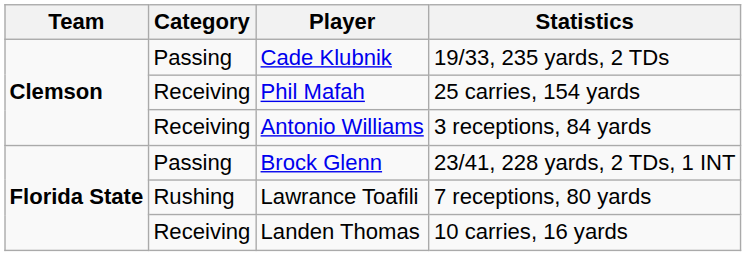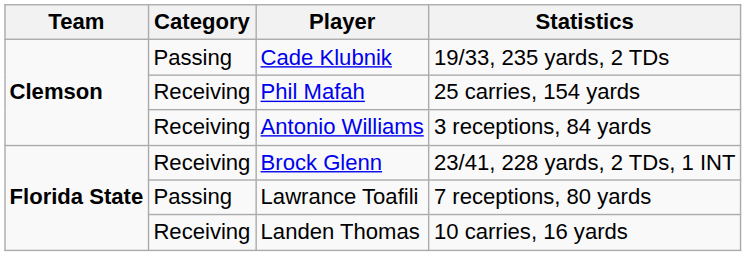(193, 162) Passing -> (202, 162) Receiving
(194, 197) Rushing -> (193, 197) Passing
